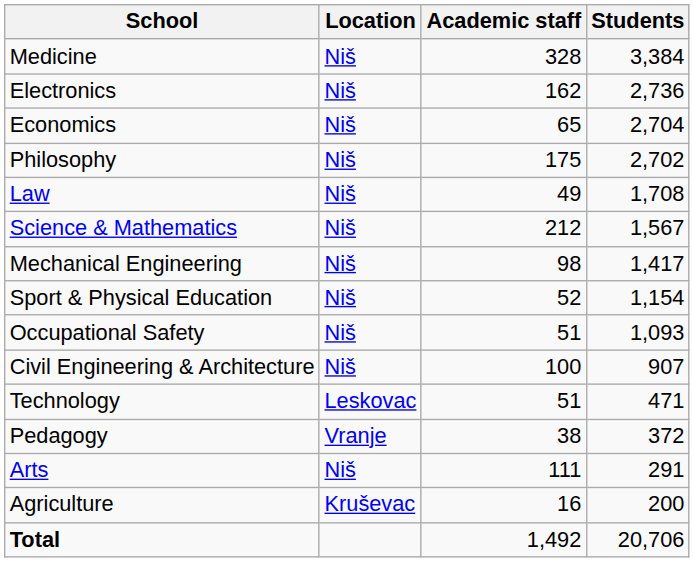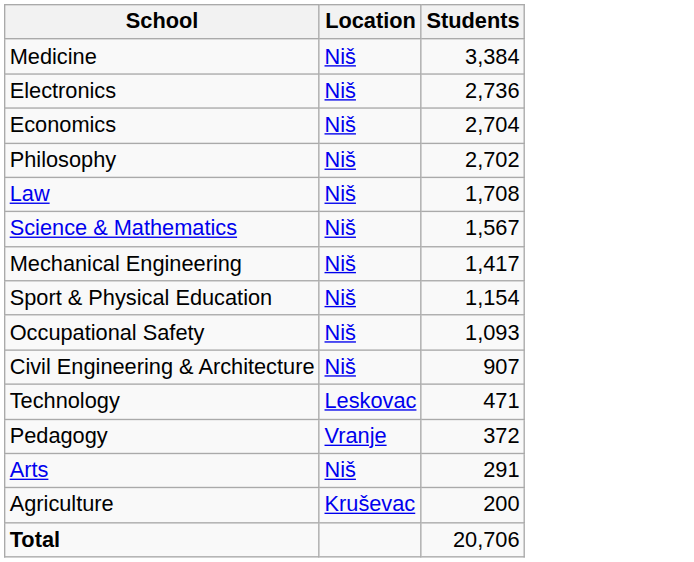- column: (504, 21)
